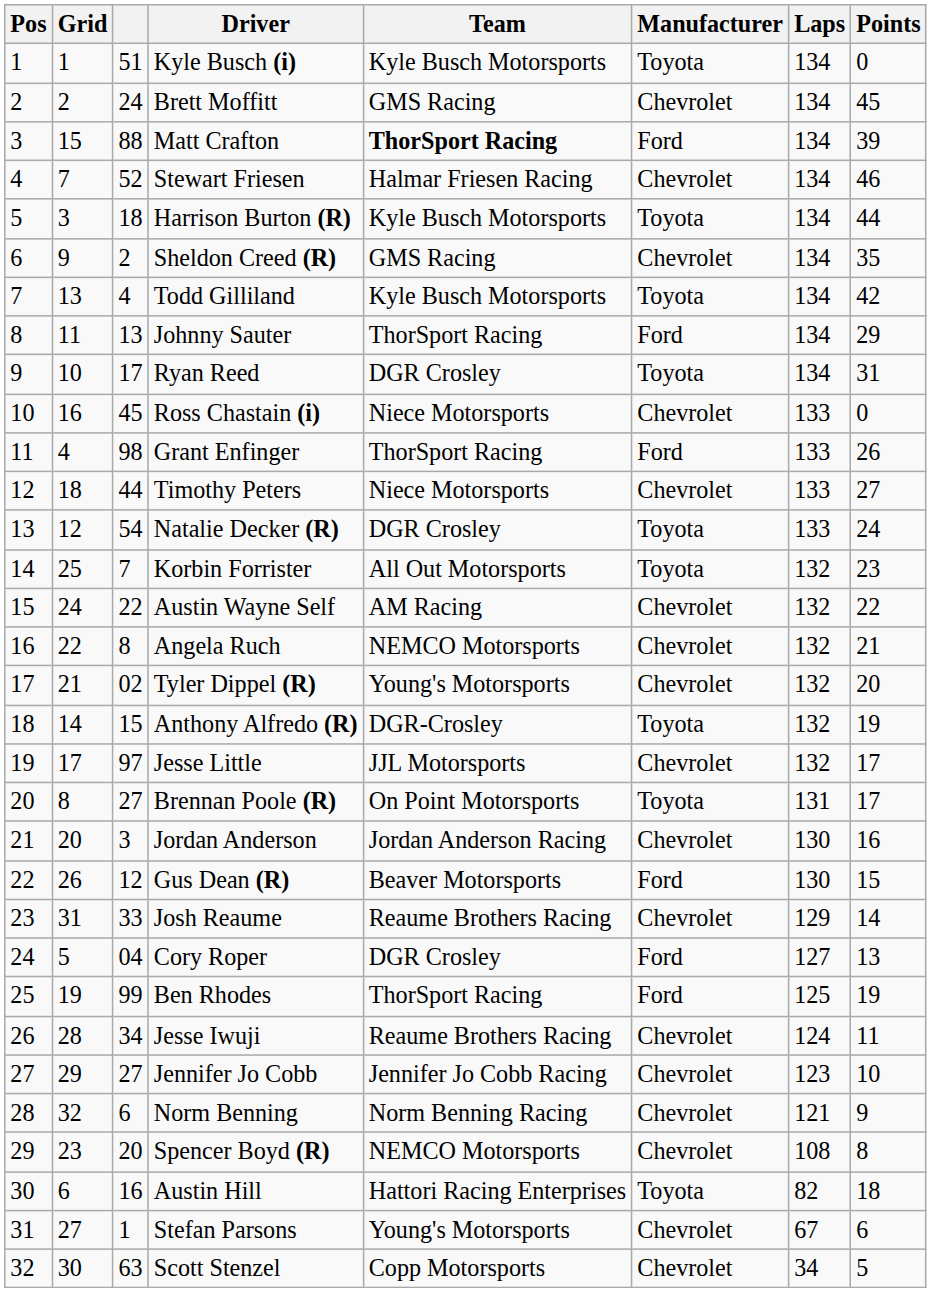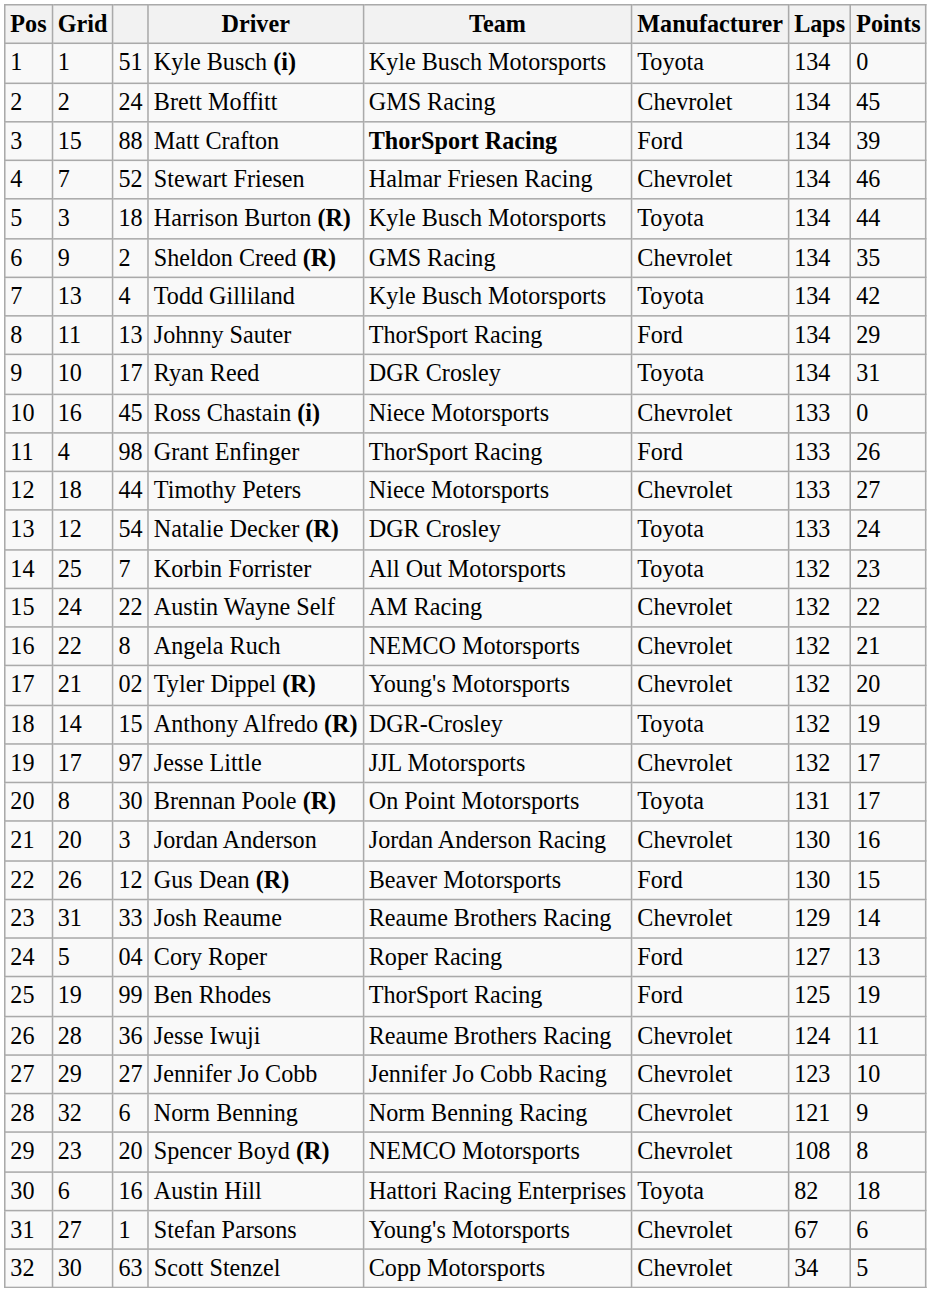(131, 801) 27 -> (131, 801) 30
(435, 956) DGR Crosley -> (435, 956) Roper Racing
(131, 1034) 34 -> (131, 1034) 36
